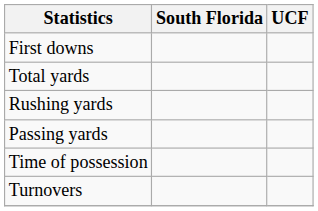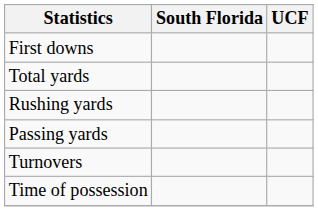rows swapped: (46, 190) <-> (78, 162)
